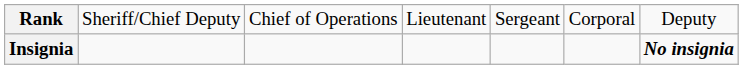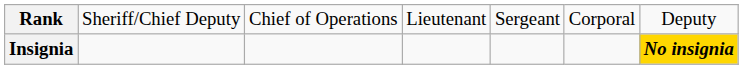(689, 49) no background -> (689, 49) gold background
